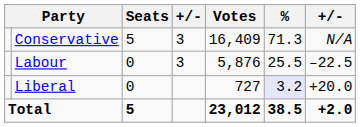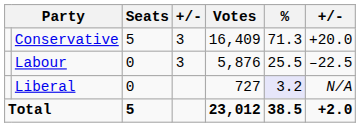(339, 40) N/A -> (331, 40) +20.0
(331, 87) +20.0 -> (339, 87) N/A
